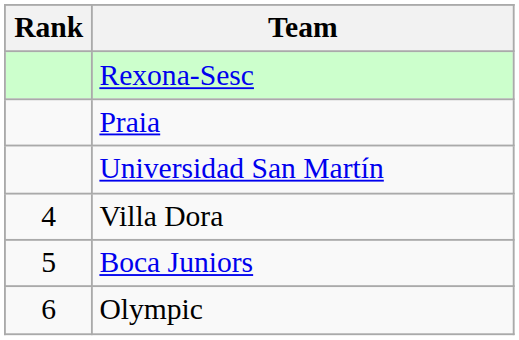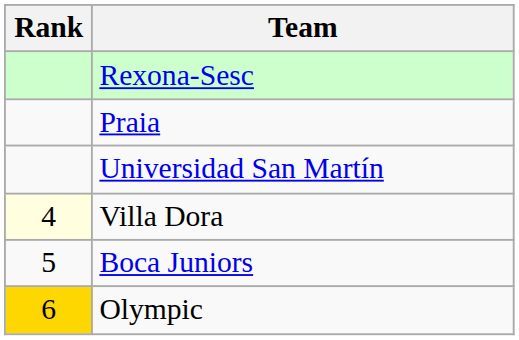(49, 215) no background -> (49, 215) lightyellow background
(49, 309) no background -> (49, 309) gold background
